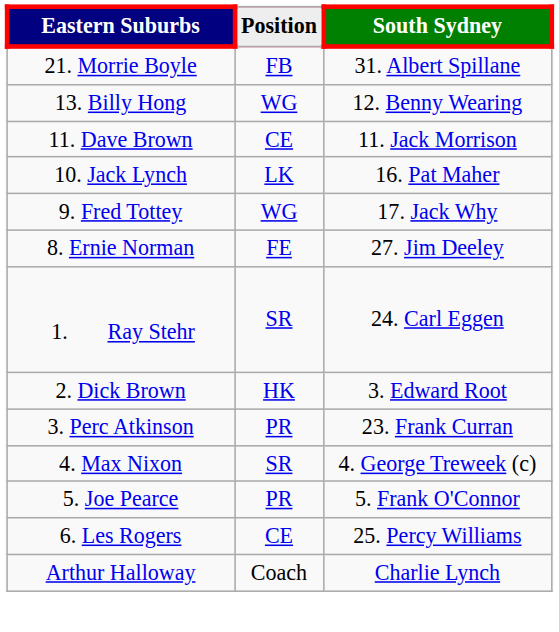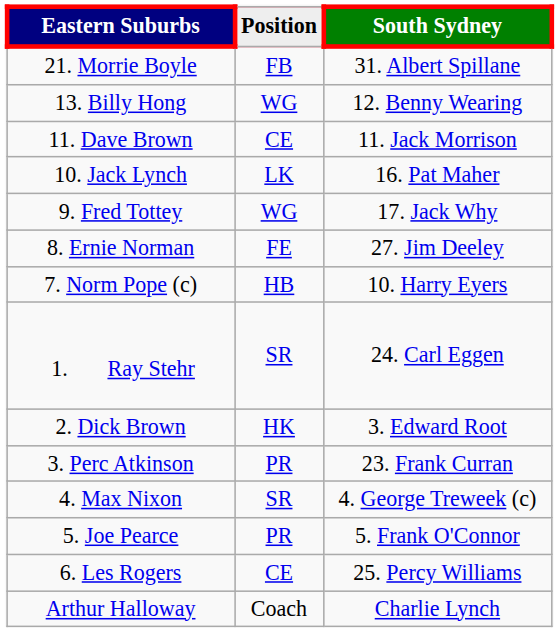+ row: (121, 284)
